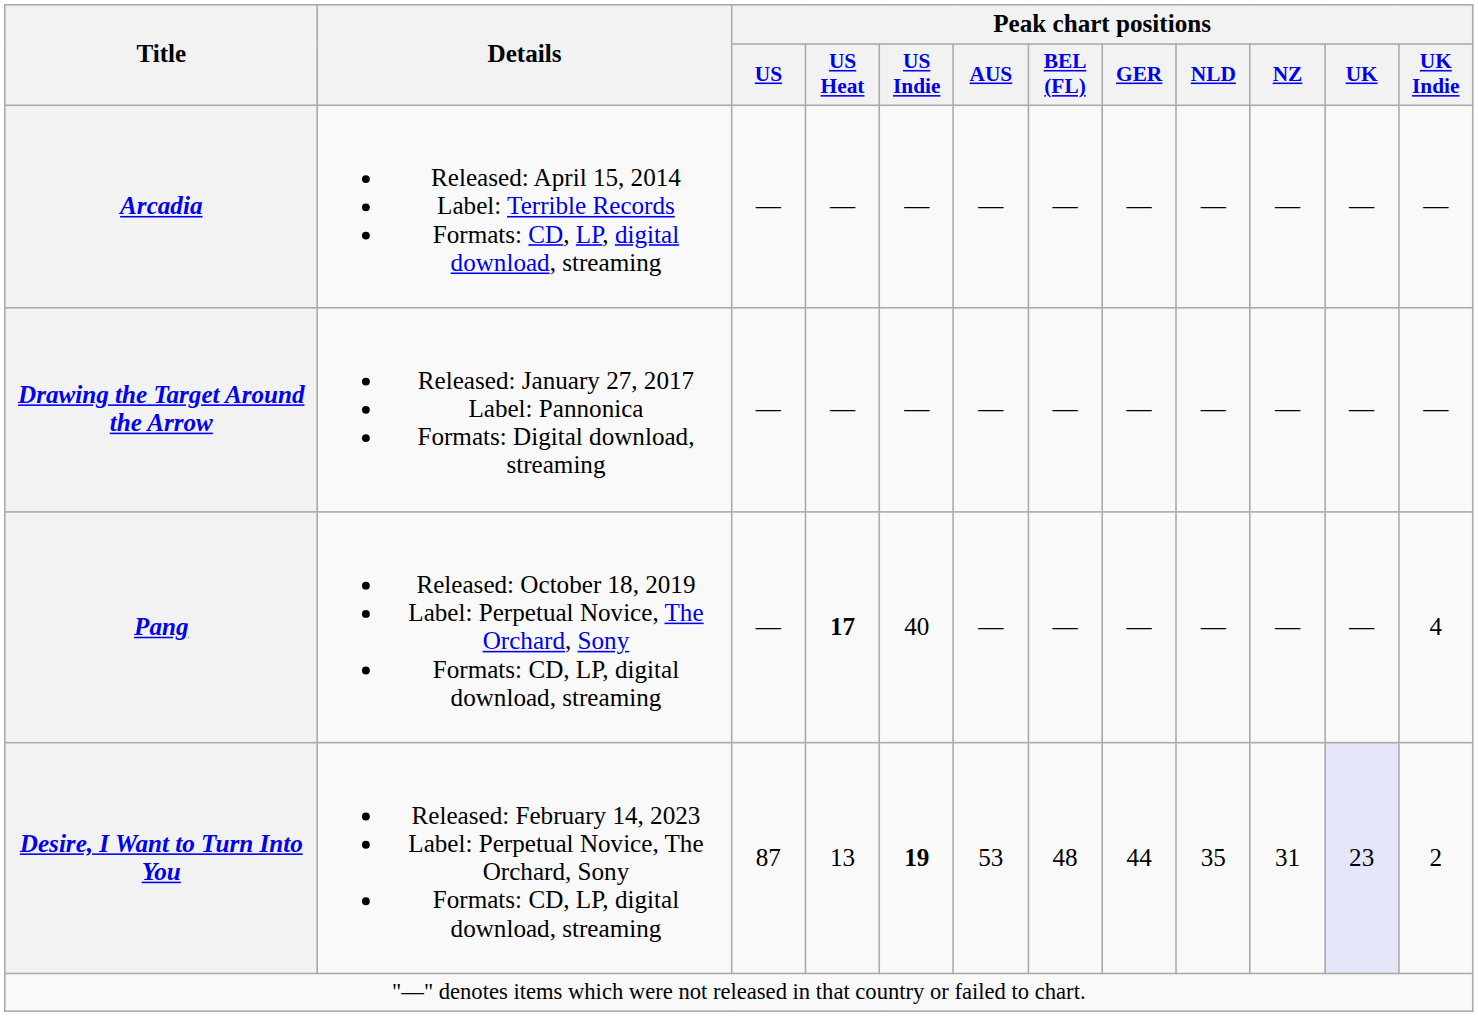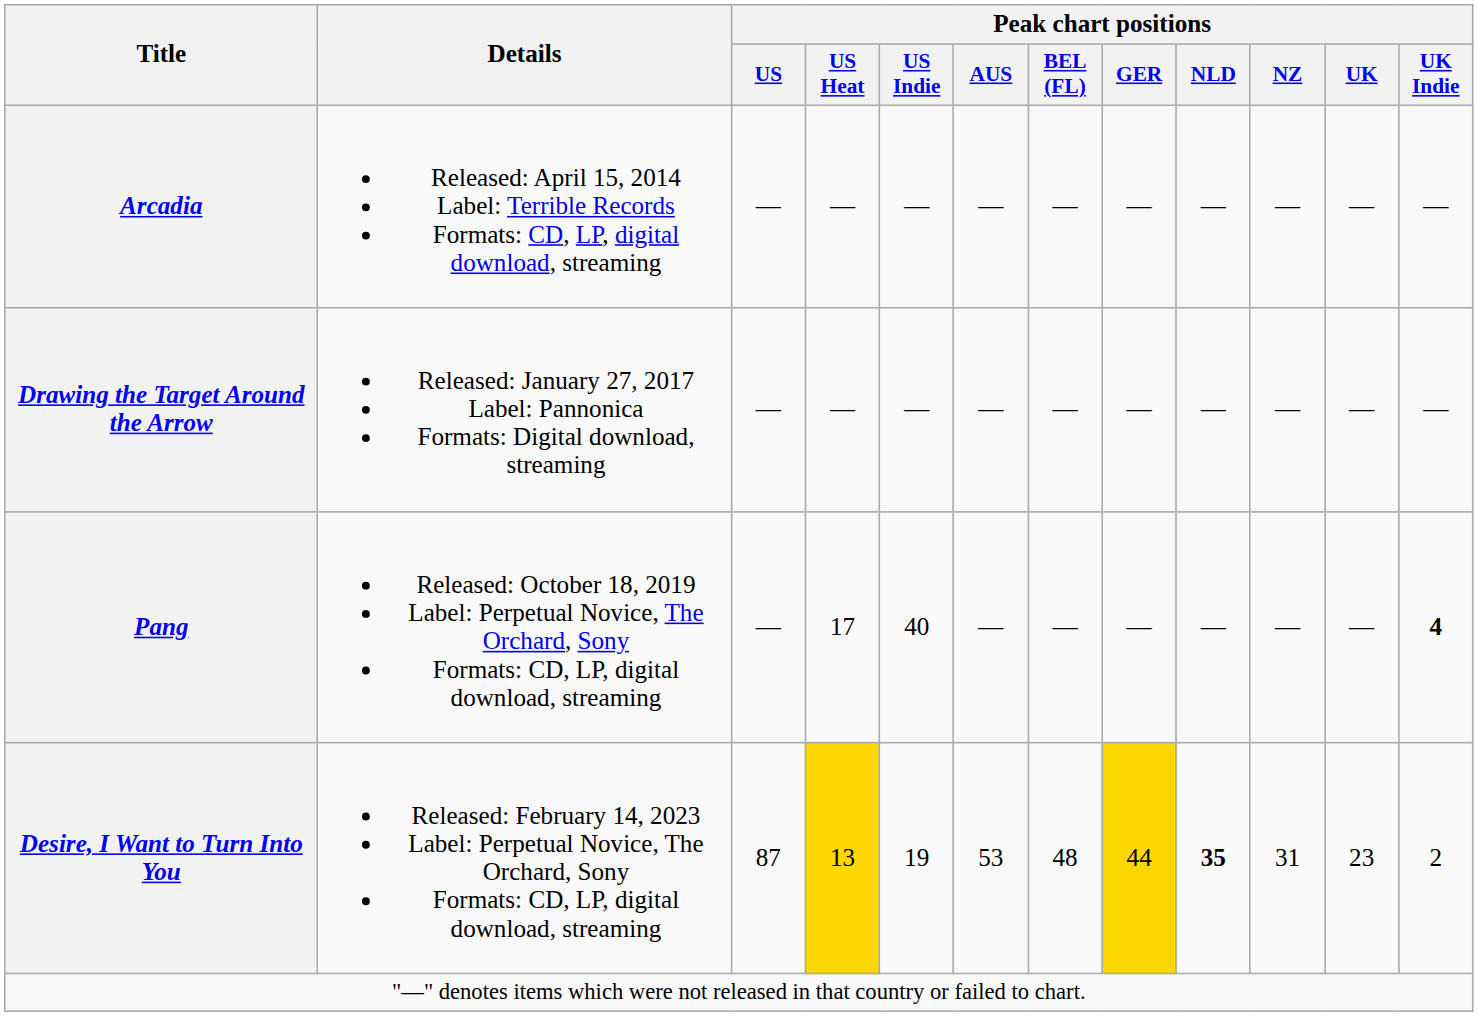(843, 626) bold -> (843, 626) normal
(1436, 626) normal -> (1436, 626) bold
(843, 857) no background -> (843, 857) gold background
(917, 857) bold -> (917, 857) normal
(1139, 857) no background -> (1139, 857) gold background
(1213, 857) normal -> (1213, 857) bold
(1362, 857) lavender background -> (1362, 857) no background
